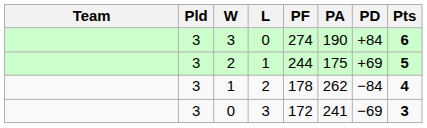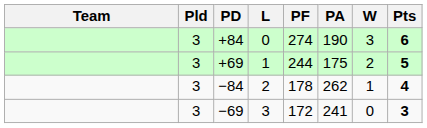columns swapped: (231, 16) <-> (370, 16)
